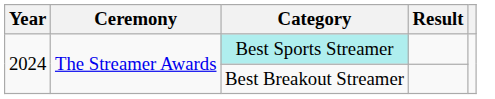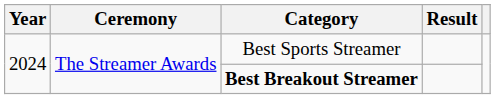(315, 49) paleturquoise background -> (321, 49) no background
(315, 78) normal -> (321, 78) bold
